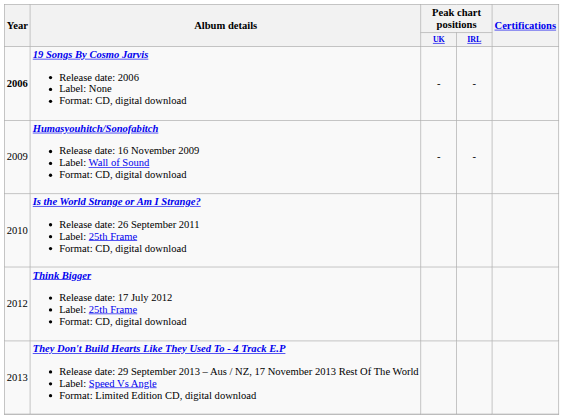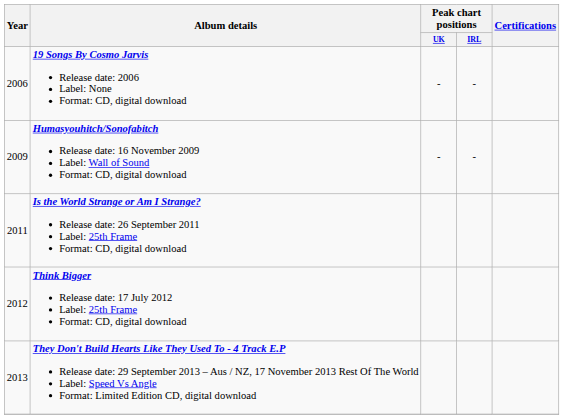(17, 83) bold -> (17, 83) normal
(17, 230) 2010 -> (17, 230) 2011
